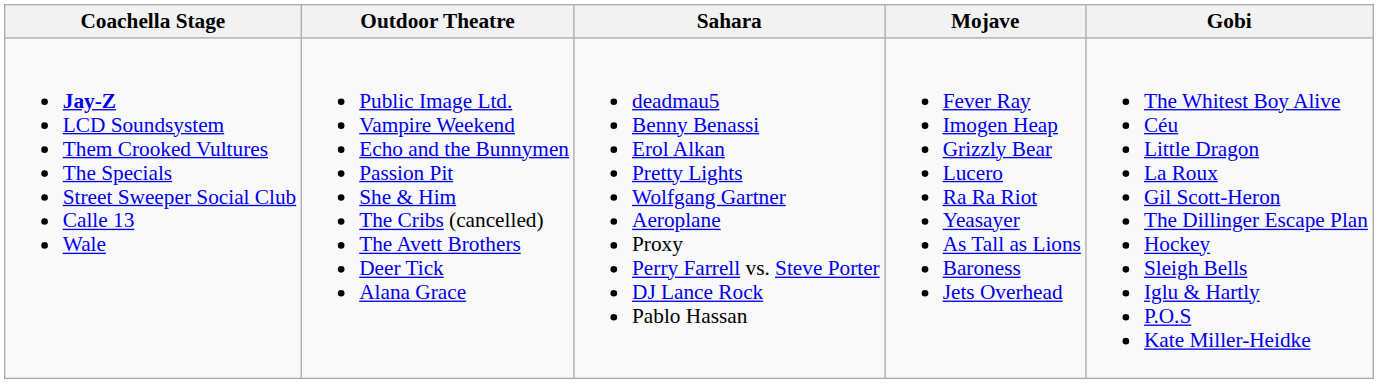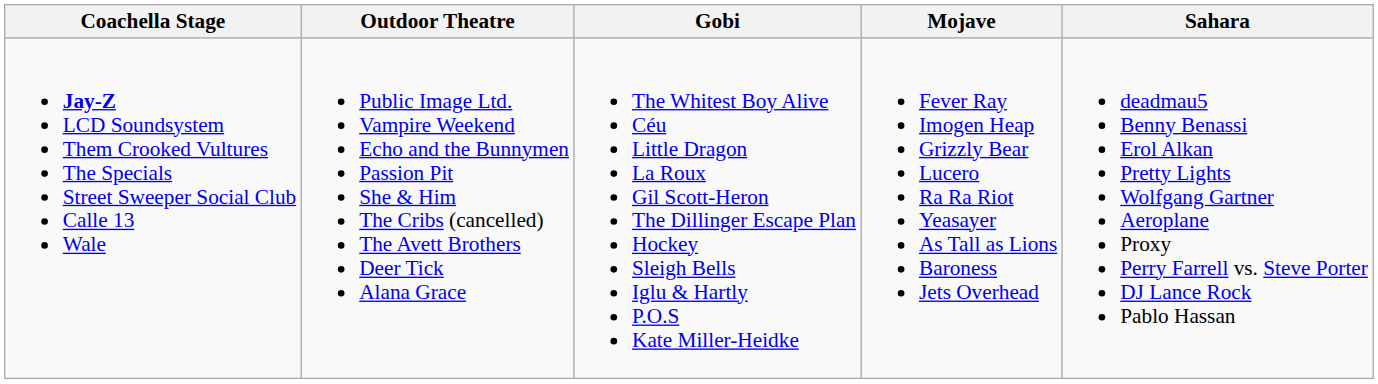columns swapped: (1229, 21) <-> (729, 21)
